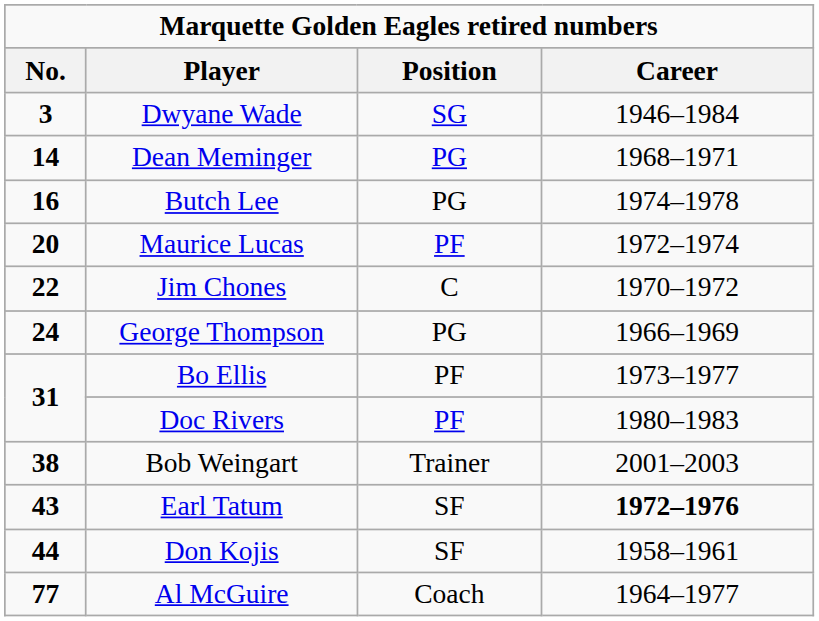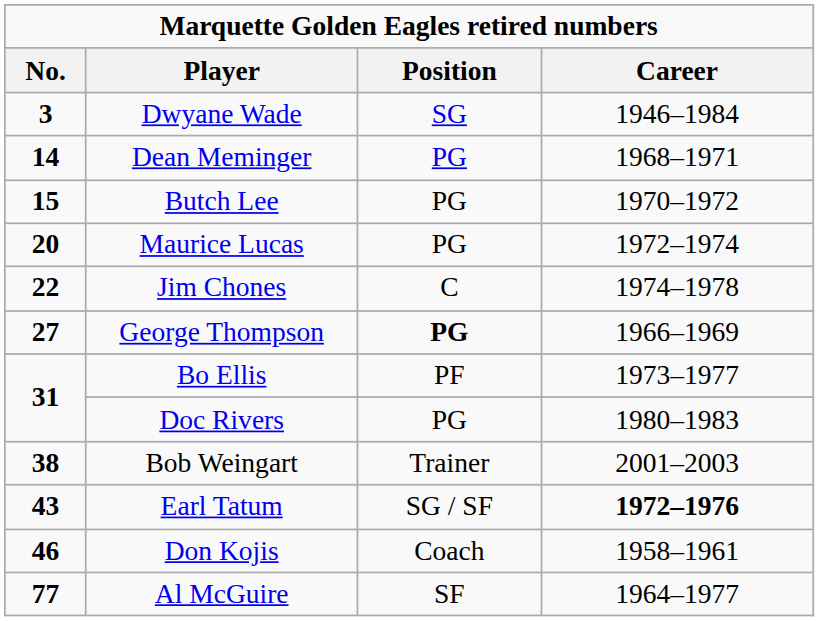(46, 200) 16 -> (46, 200) 15
(677, 200) 1974–1978 -> (677, 200) 1970–1972
(449, 244) PF -> (449, 244) PG
(677, 288) 1970–1972 -> (677, 288) 1974–1978
(46, 331) 24 -> (46, 331) 27
(449, 331) normal -> (449, 331) bold
(449, 419) PF -> (449, 419) PG
(449, 506) SF -> (449, 506) SG / SF
(46, 550) 44 -> (46, 550) 46
(449, 550) SF -> (449, 550) Coach
(449, 593) Coach -> (449, 593) SF
